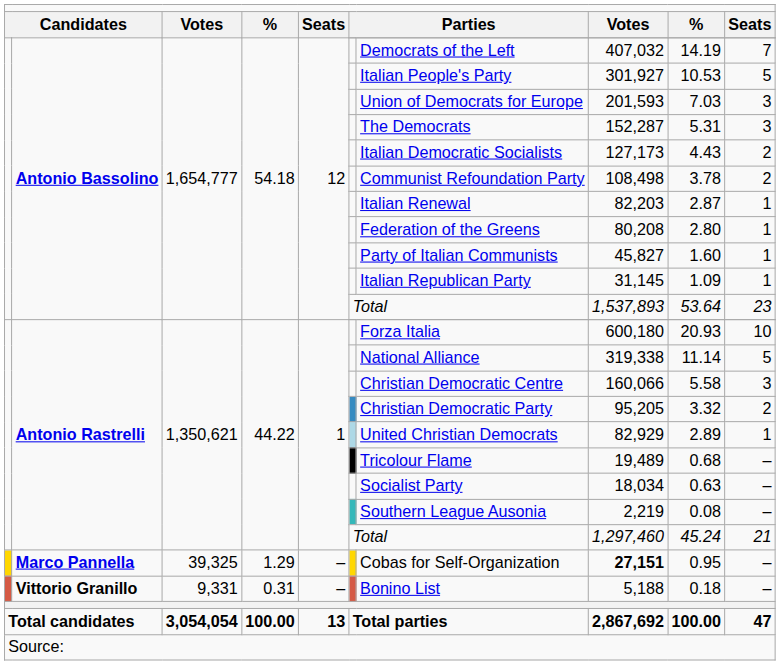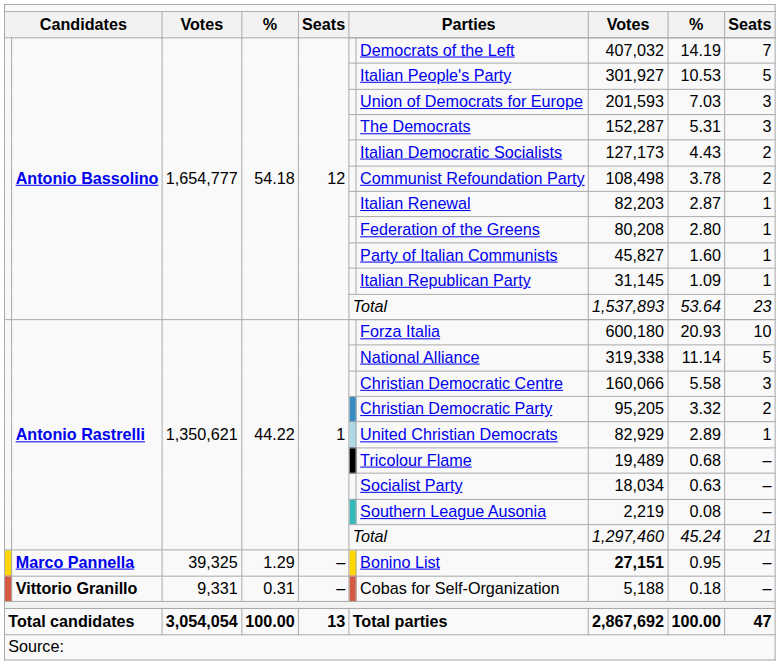(460, 562) Cobas for Self-Organization -> (400, 562) Bonino List
(400, 588) Bonino List -> (460, 588) Cobas for Self-Organization
